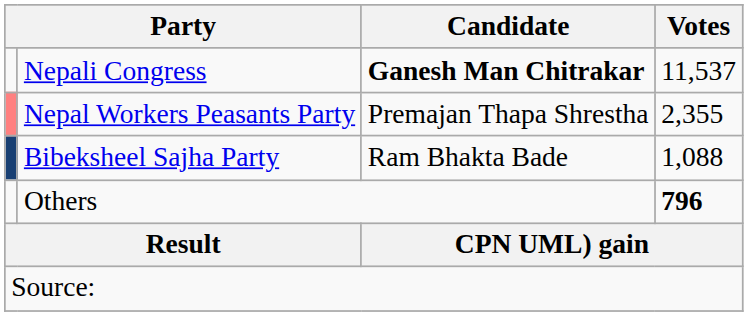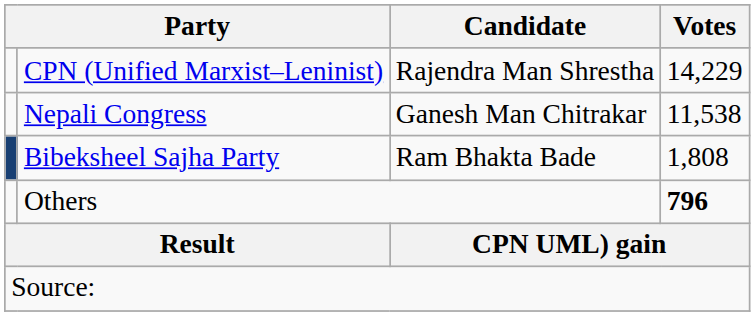+ row: (204, 69)
(506, 69) bold -> (521, 113) normal
(699, 69) 11,537 -> (704, 113) 11,538
- row: (190, 113)
(692, 157) 1,088 -> (698, 157) 1,808
